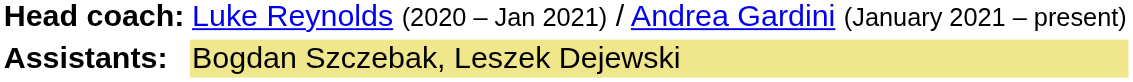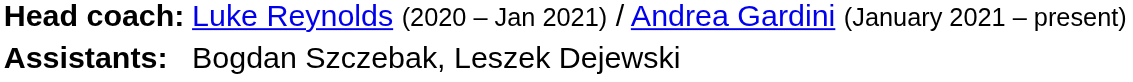(436, 58) khaki background -> (436, 58) no background
